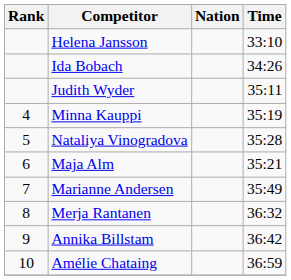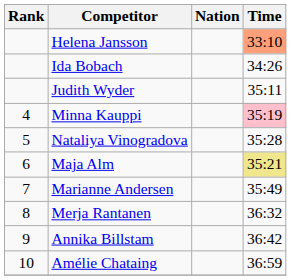(265, 41) no background -> (265, 41) lightsalmon background
(265, 115) no background -> (265, 115) pink background
(265, 164) no background -> (265, 164) khaki background
